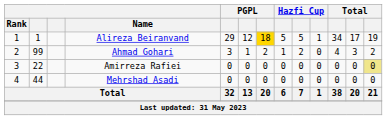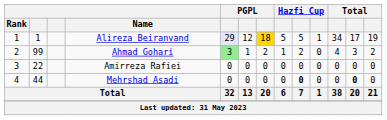(230, 39) no background -> (230, 39) lavender background
(230, 53) no background -> (230, 53) lightgreen background
(373, 67) khaki background -> (373, 67) no background
(301, 80) normal -> (301, 80) bold
(355, 80) normal -> (355, 80) bold
